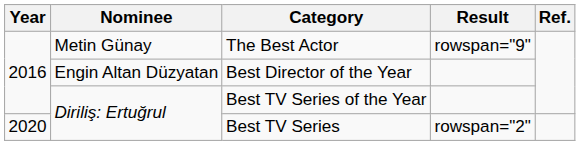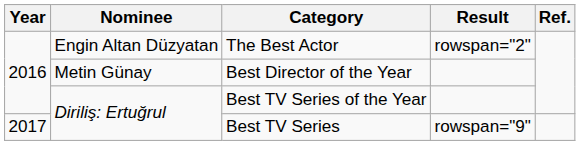(103, 45) Metin Günay -> (136, 45) Engin Altan Düzyatan
(483, 45) rowspan="9" -> (483, 45) rowspan="2"
(136, 72) Engin Altan Düzyatan -> (103, 72) Metin Günay
(28, 126) 2020 -> (28, 126) 2017
(483, 126) rowspan="2" -> (483, 126) rowspan="9"
